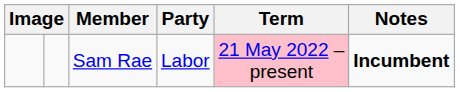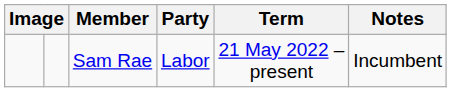(281, 60) pink background -> (281, 60) no background
(401, 60) bold -> (398, 60) normal
